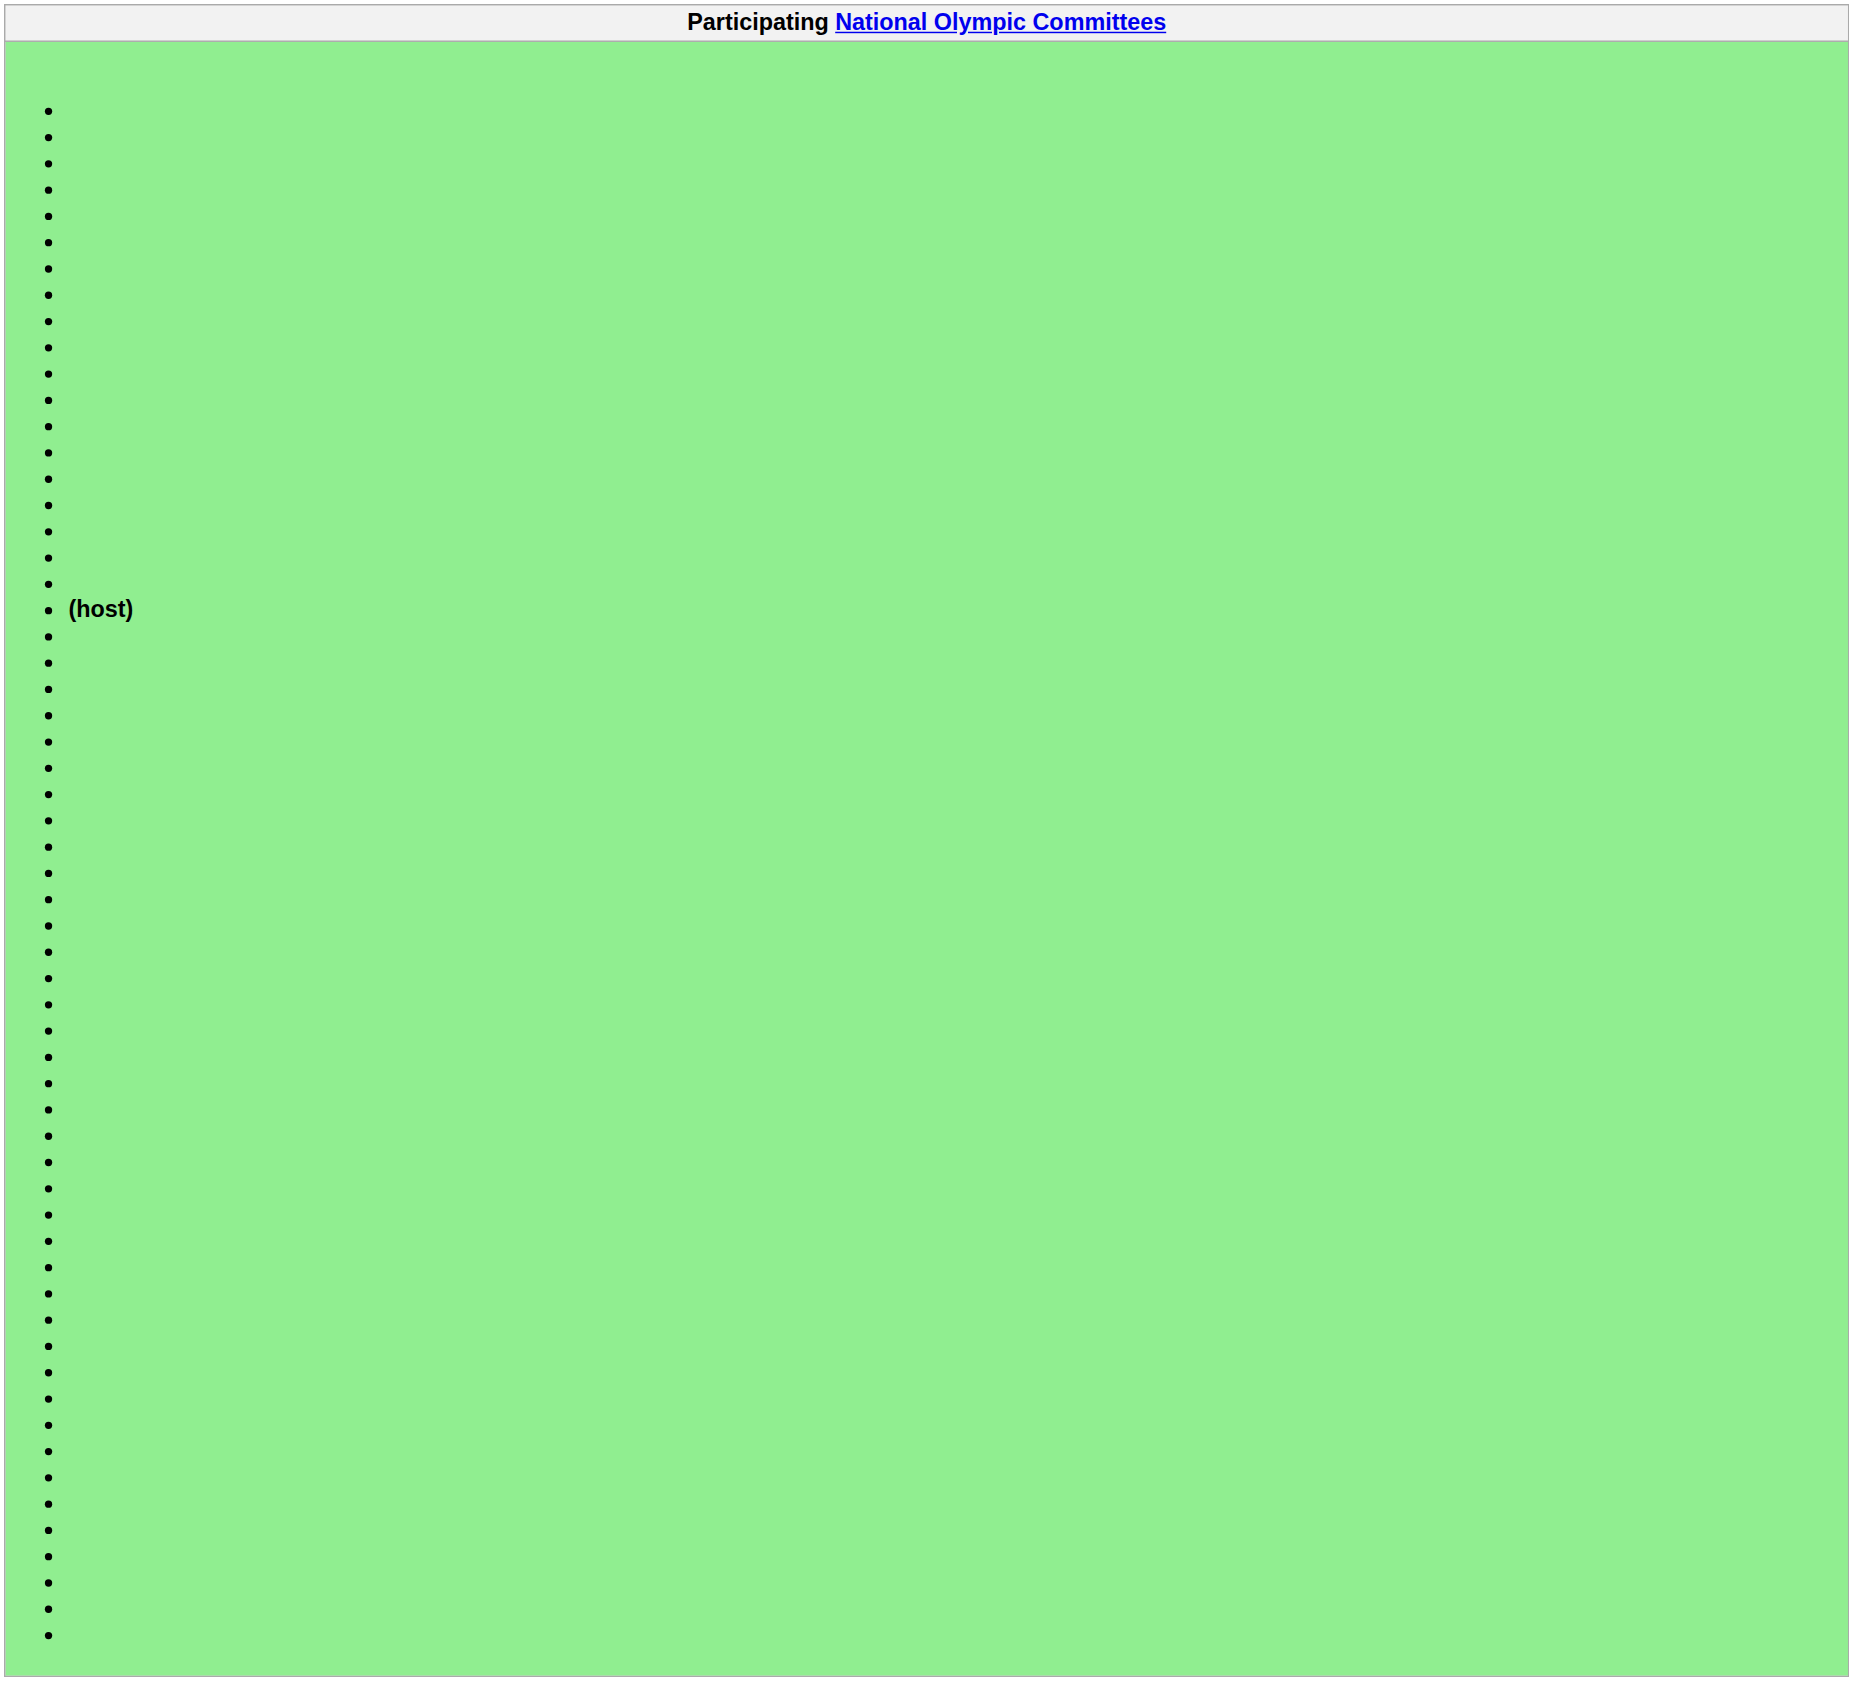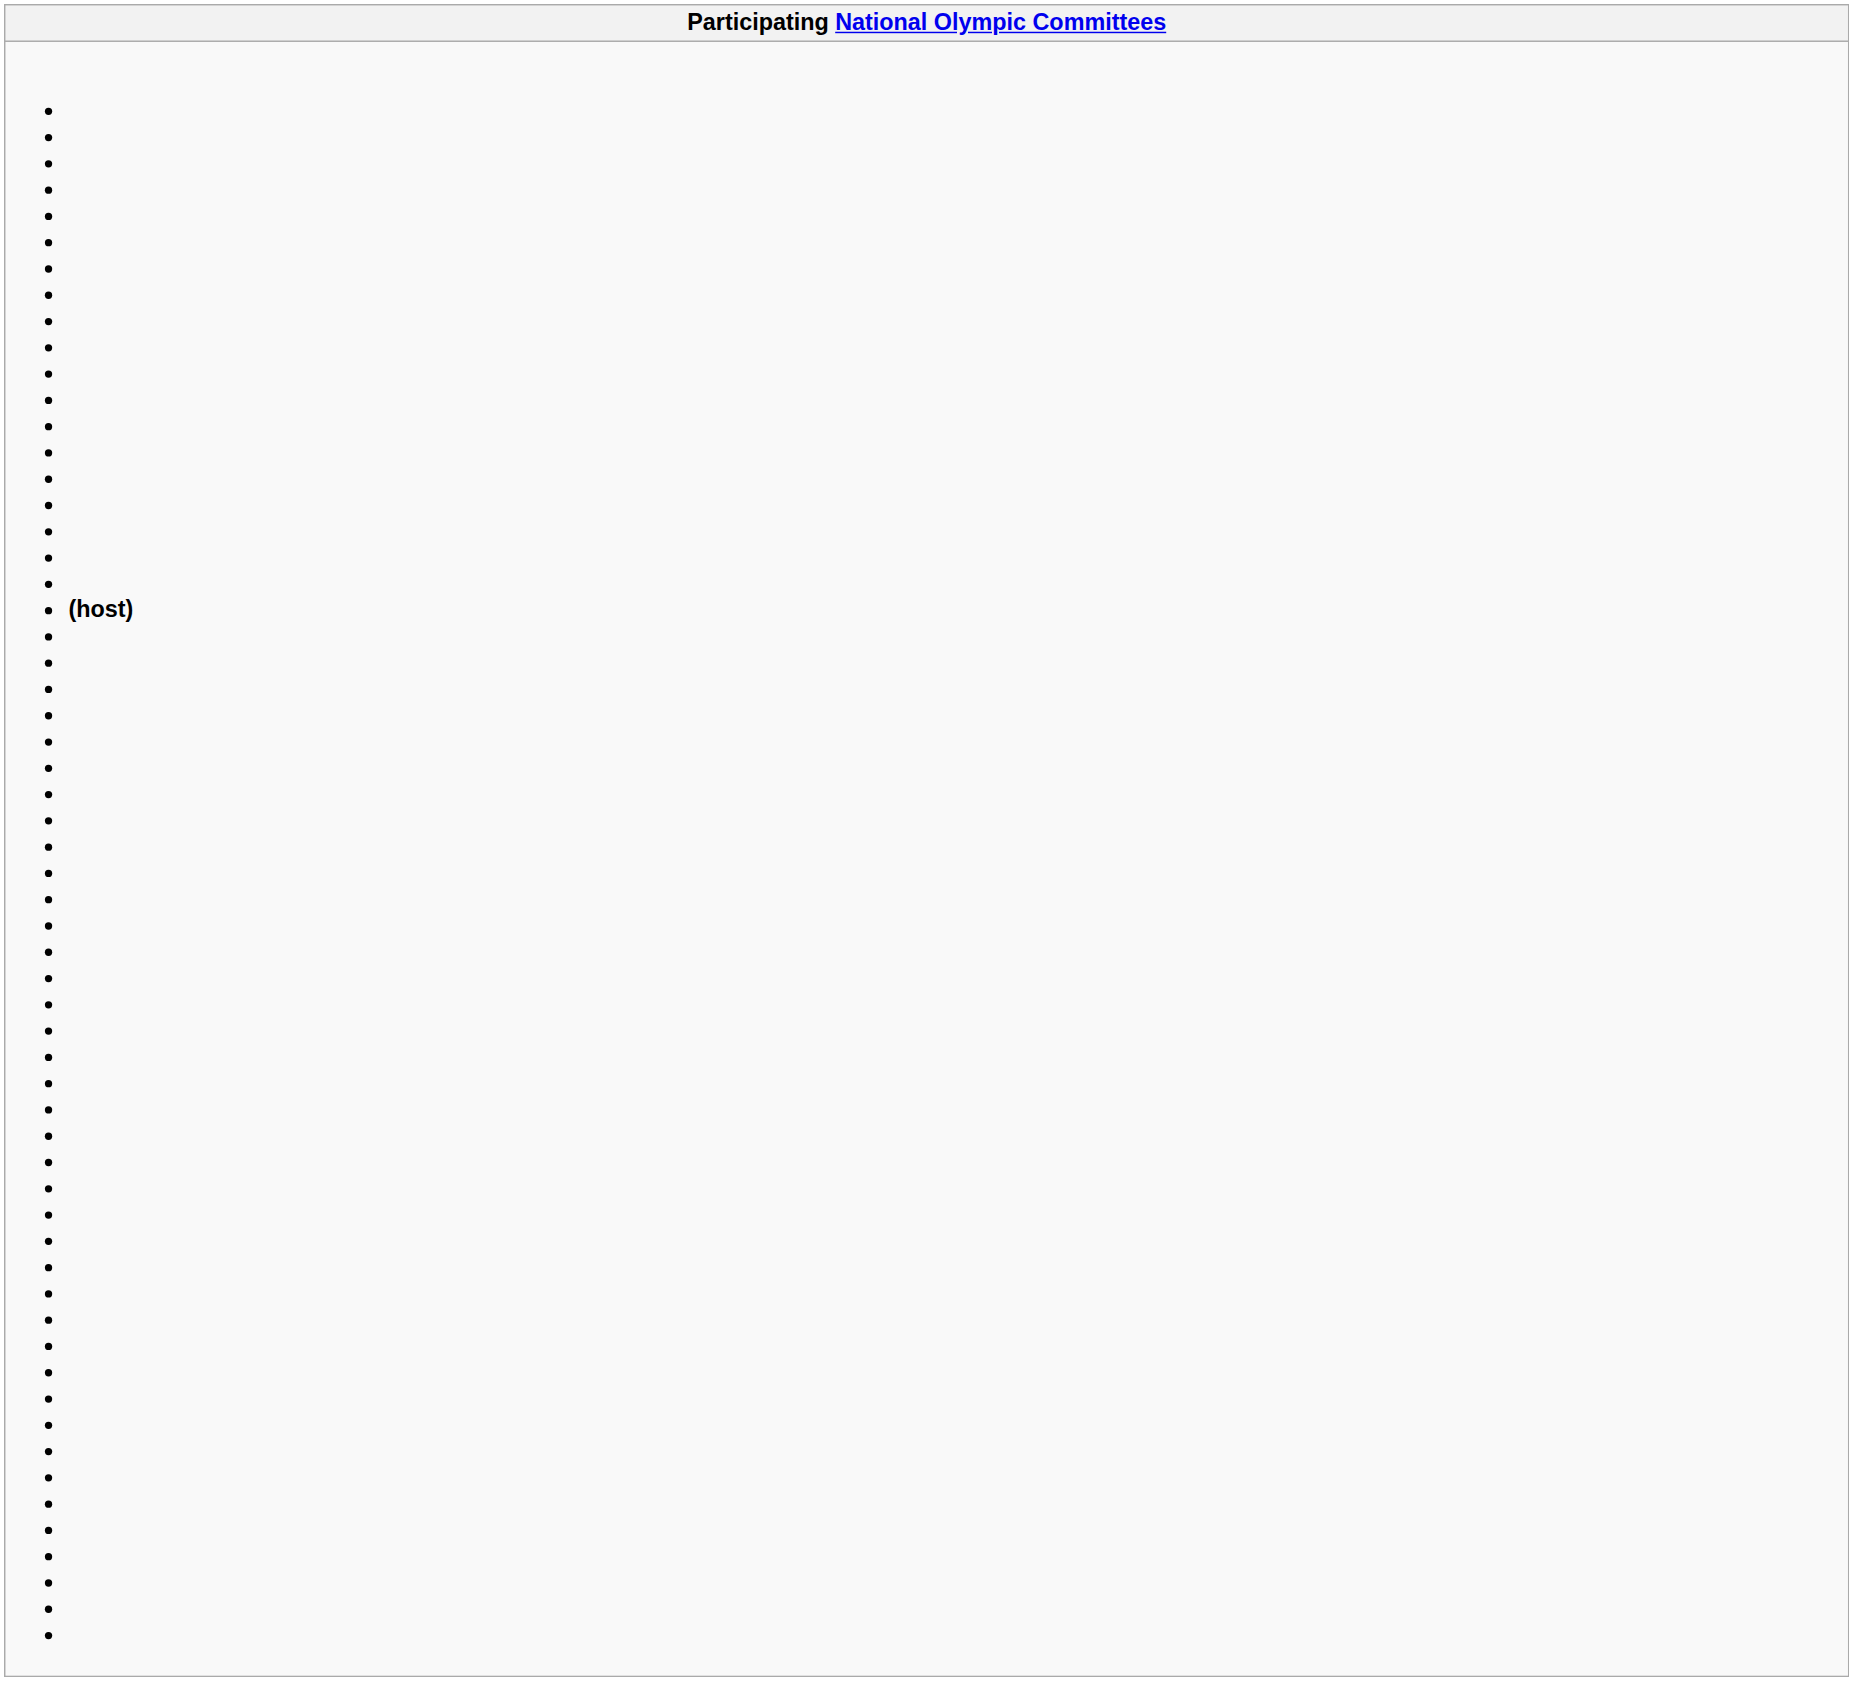(927, 872) lightgreen background -> (927, 872) no background
